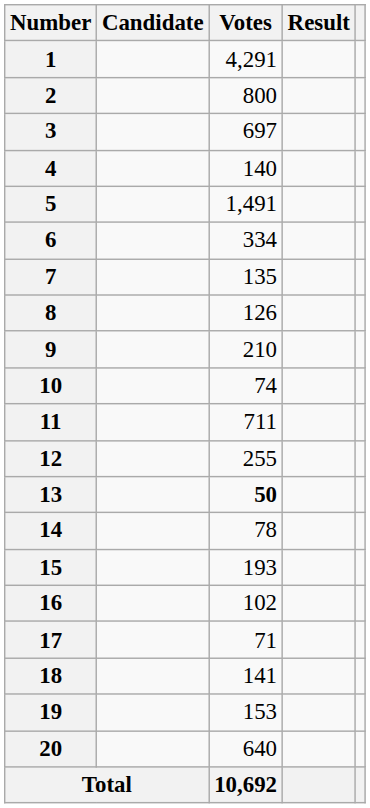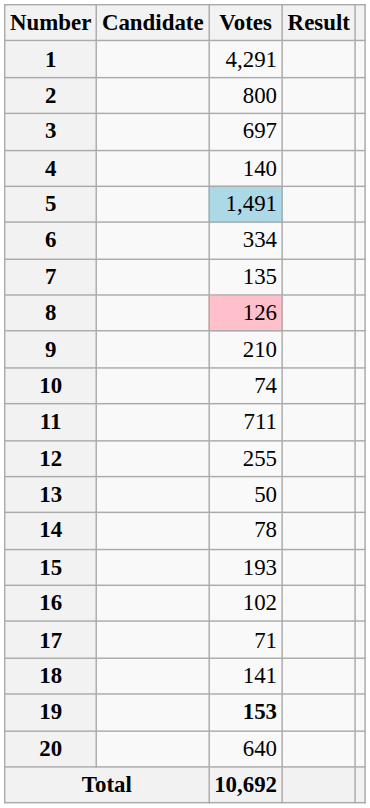(251, 204) no background -> (251, 204) lightblue background
(260, 312) no background -> (260, 312) pink background
(266, 494) bold -> (266, 494) normal
(260, 712) normal -> (260, 712) bold
